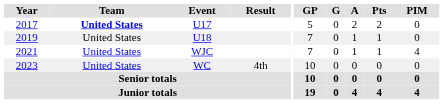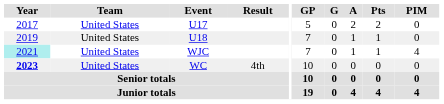(112, 24) bold -> (110, 24) normal
(27, 51) no background -> (27, 51) paleturquoise background
(27, 65) normal -> (27, 65) bold
